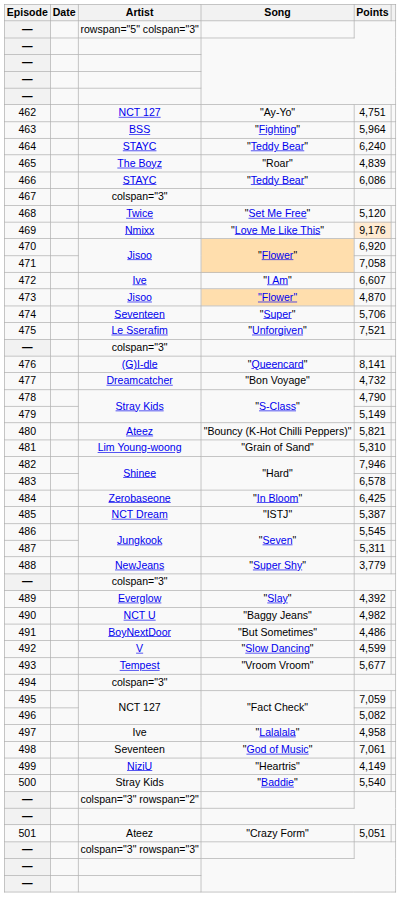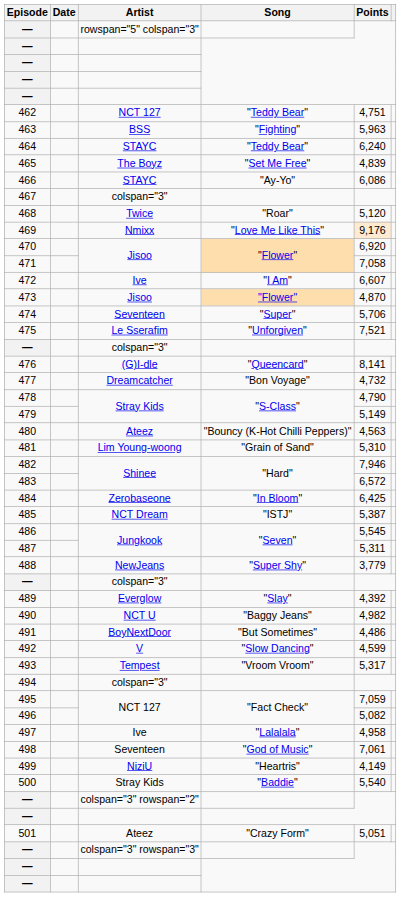(278, 113) "Ay-Yo" -> (278, 113) "Teddy Bear"
(372, 130) 5,964 -> (372, 130) 5,963
(278, 163) "Roar" -> (278, 163) "Set Me Free"
(278, 180) "Teddy Bear" -> (278, 180) "Ay-Yo"
(278, 213) "Set Me Free" -> (278, 213) "Roar"
(372, 431) 5,821 -> (372, 431) 4,563
(372, 481) 6,578 -> (372, 481) 6,572
(372, 666) 5,677 -> (372, 666) 5,317
